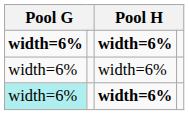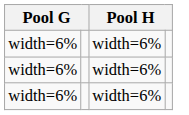(46, 43) bold -> (43, 43) normal
(135, 43) bold -> (127, 43) normal
(43, 95) paleturquoise background -> (43, 95) no background
(135, 95) bold -> (127, 95) normal
